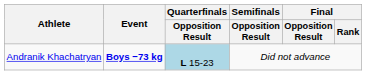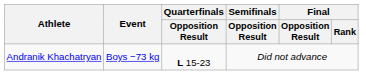(134, 57) bold -> (133, 57) normal
(197, 63) lightblue background -> (194, 63) no background
